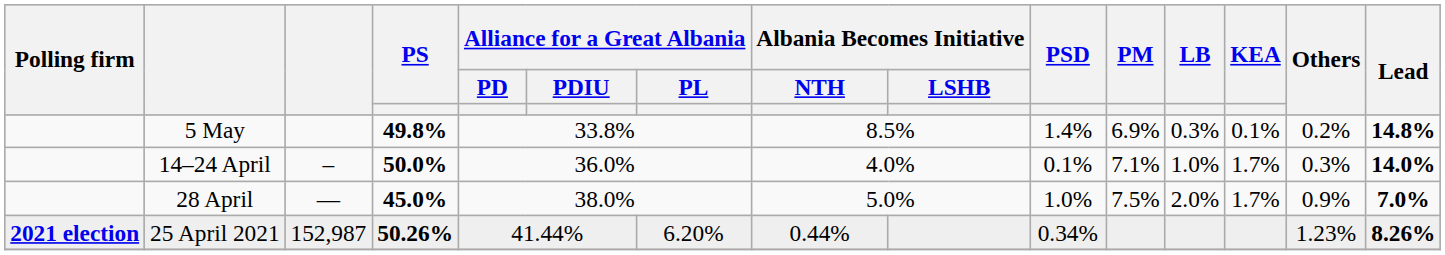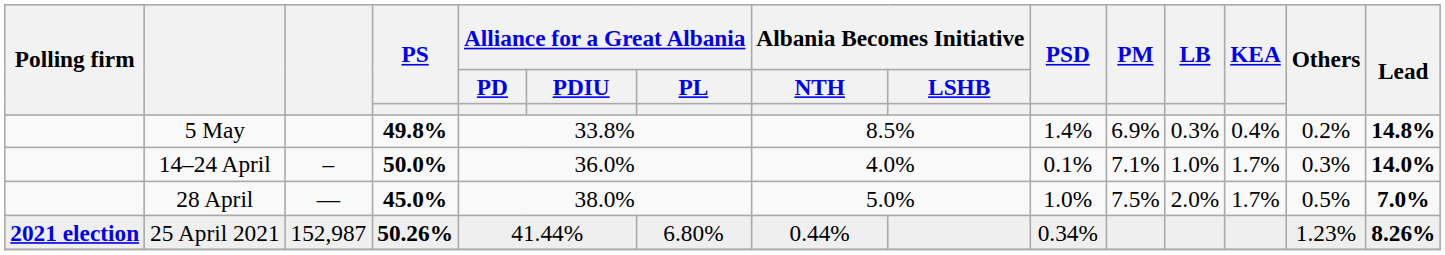(1255, 131) 0.1% -> (1255, 131) 0.4%
(1326, 199) 0.9% -> (1326, 199) 0.5%
(693, 232) 6.20% -> (693, 232) 6.80%
